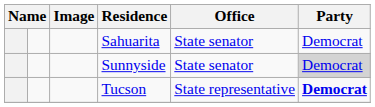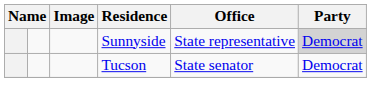- row: (131, 41)
(214, 65) State senator -> (235, 41) State representative
(235, 89) State representative -> (214, 65) State senator
(334, 89) bold -> (332, 65) normal
